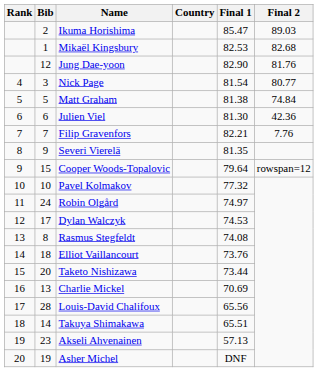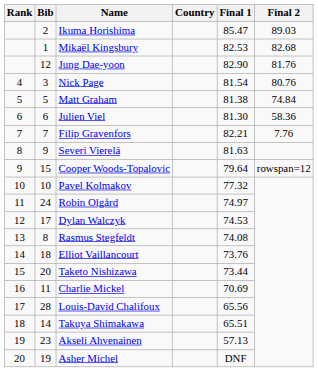(284, 82) 80.77 -> (284, 82) 80.76
(284, 116) 42.36 -> (284, 116) 58.36
(236, 151) 81.35 -> (236, 151) 81.63
(45, 289) 13 -> (45, 289) 11
